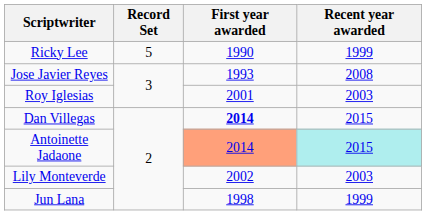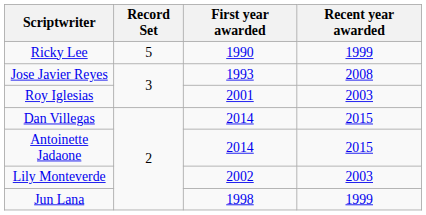(240, 118) bold -> (240, 118) normal
(240, 147) lightsalmon background -> (240, 147) no background
(359, 147) paleturquoise background -> (359, 147) no background
